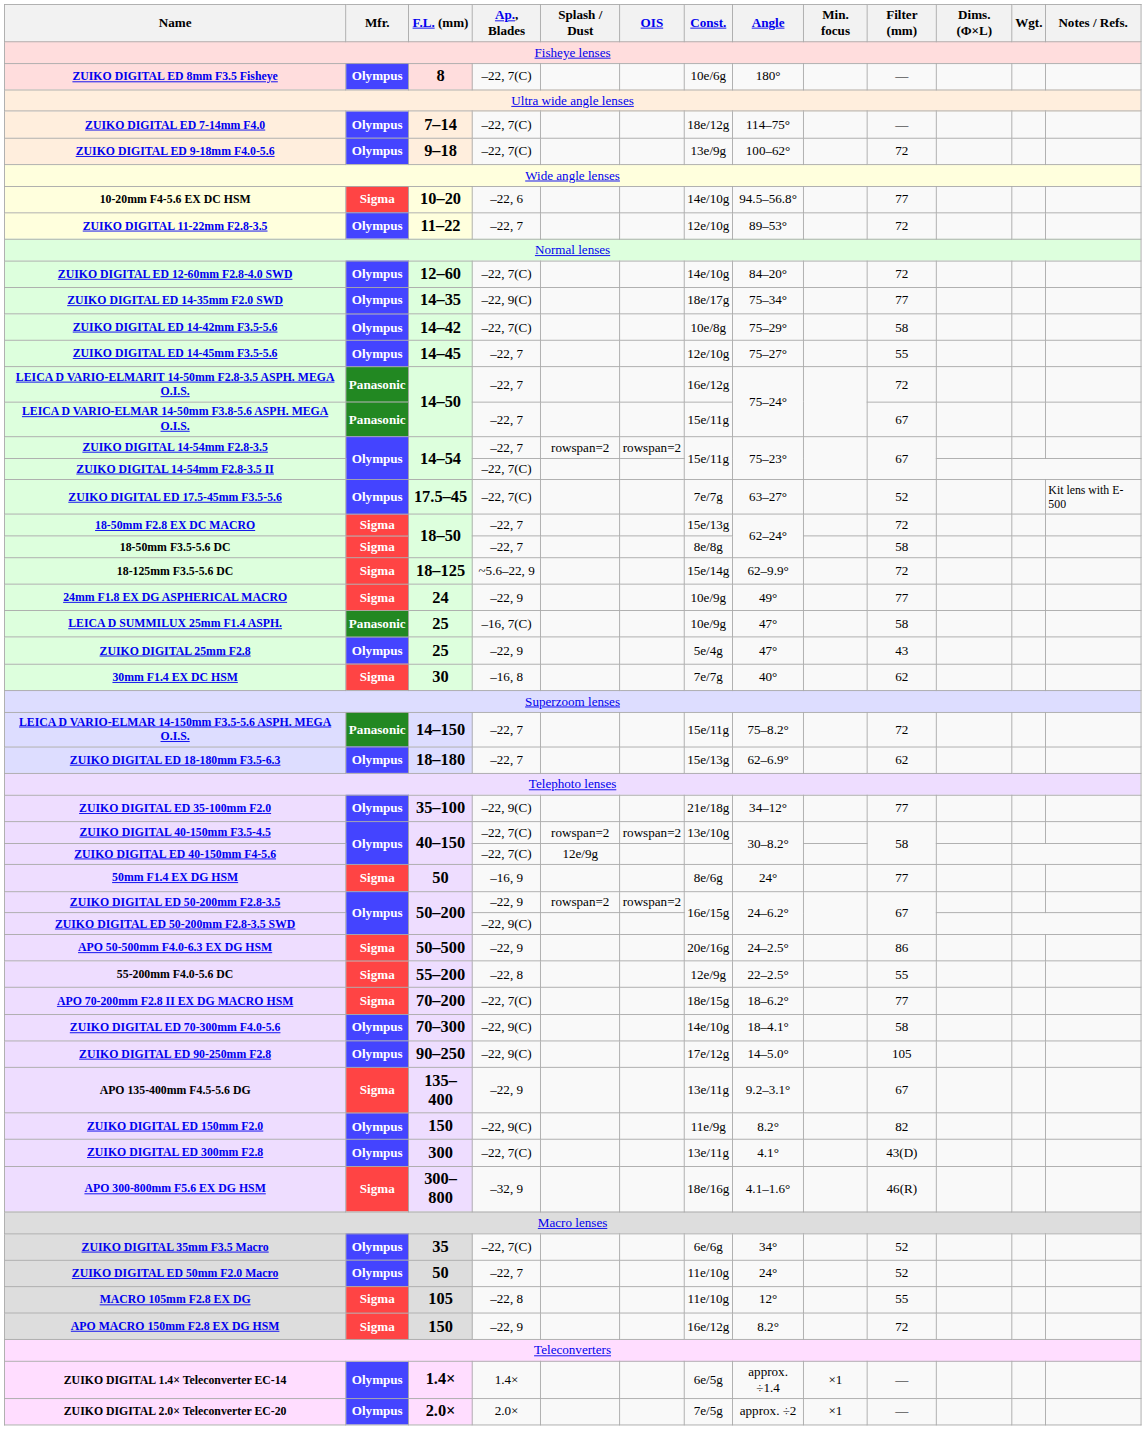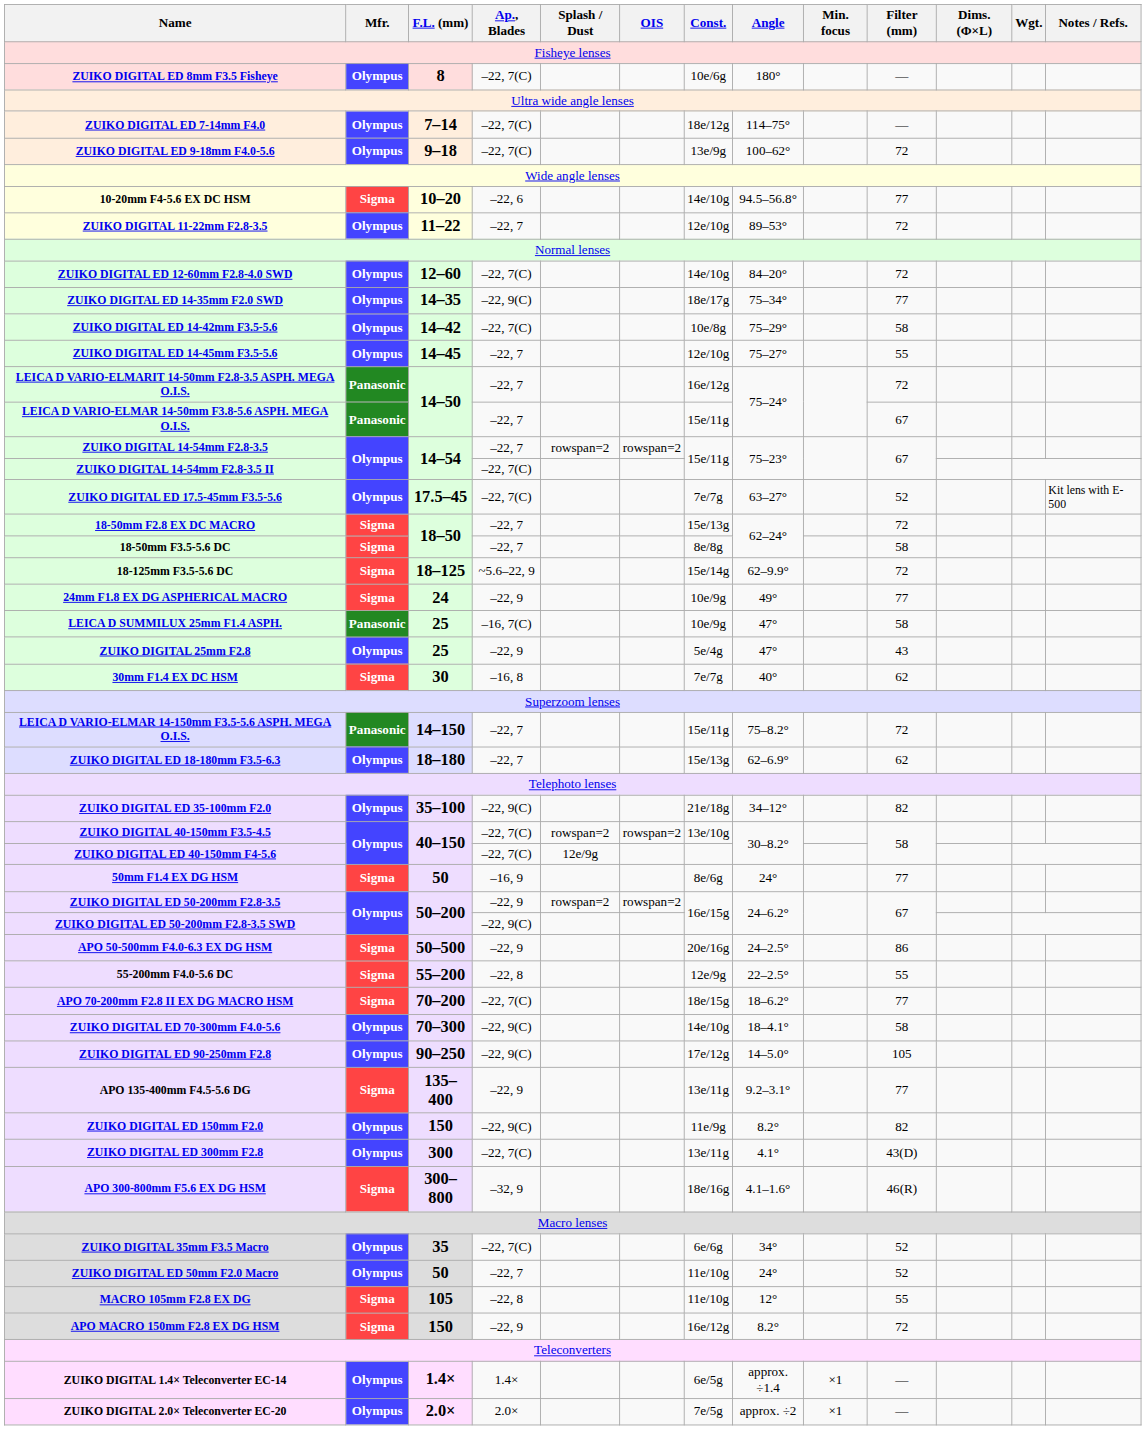(902, 808) 77 -> (902, 808) 82
(902, 1090) 67 -> (902, 1090) 77
